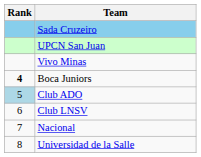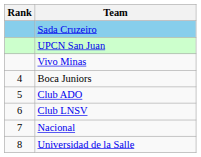(20, 78) bold -> (20, 78) normal
(20, 95) lightblue background -> (20, 95) no background
